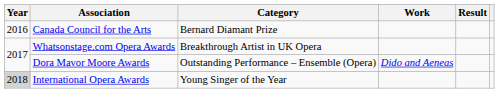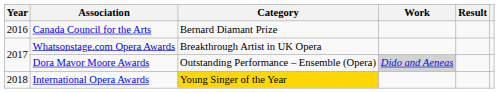(417, 63) no background -> (417, 63) lightgrey background
(17, 79) lightgrey background -> (17, 79) no background
(233, 79) no background -> (233, 79) gold background
